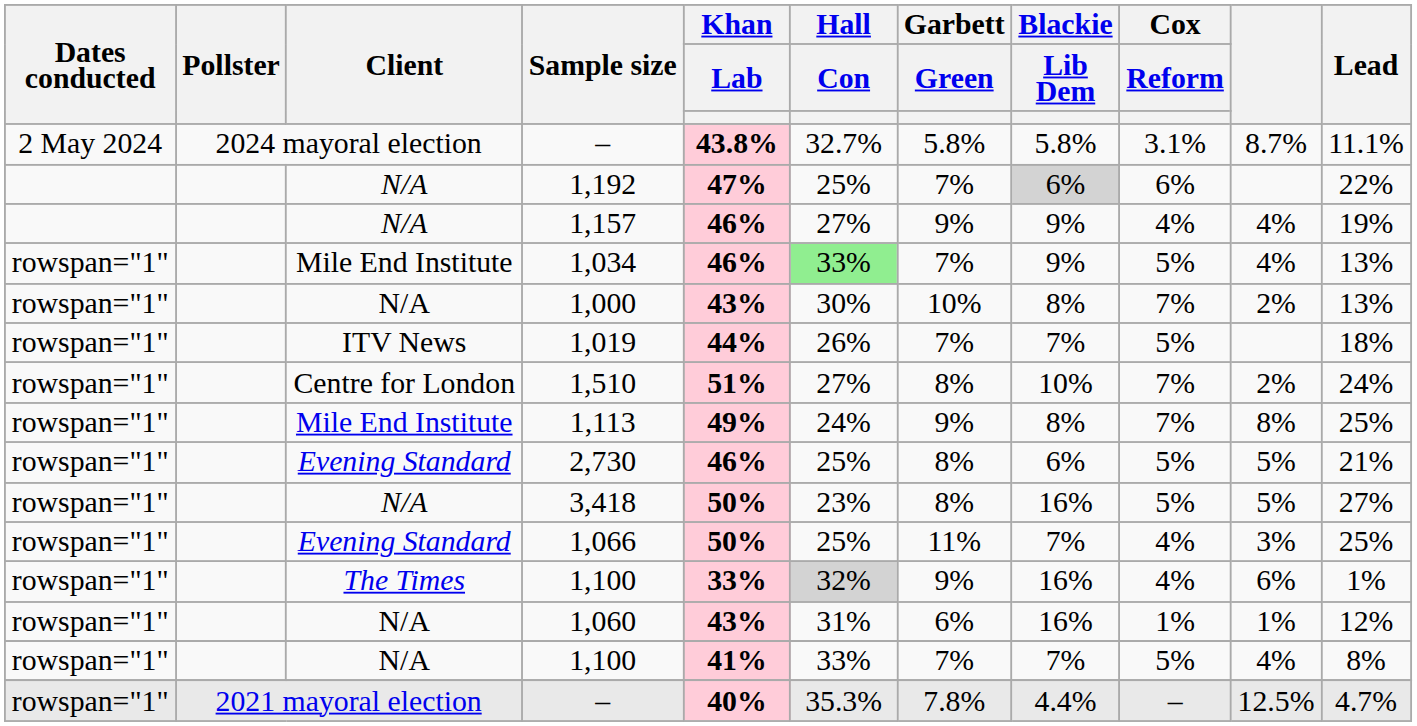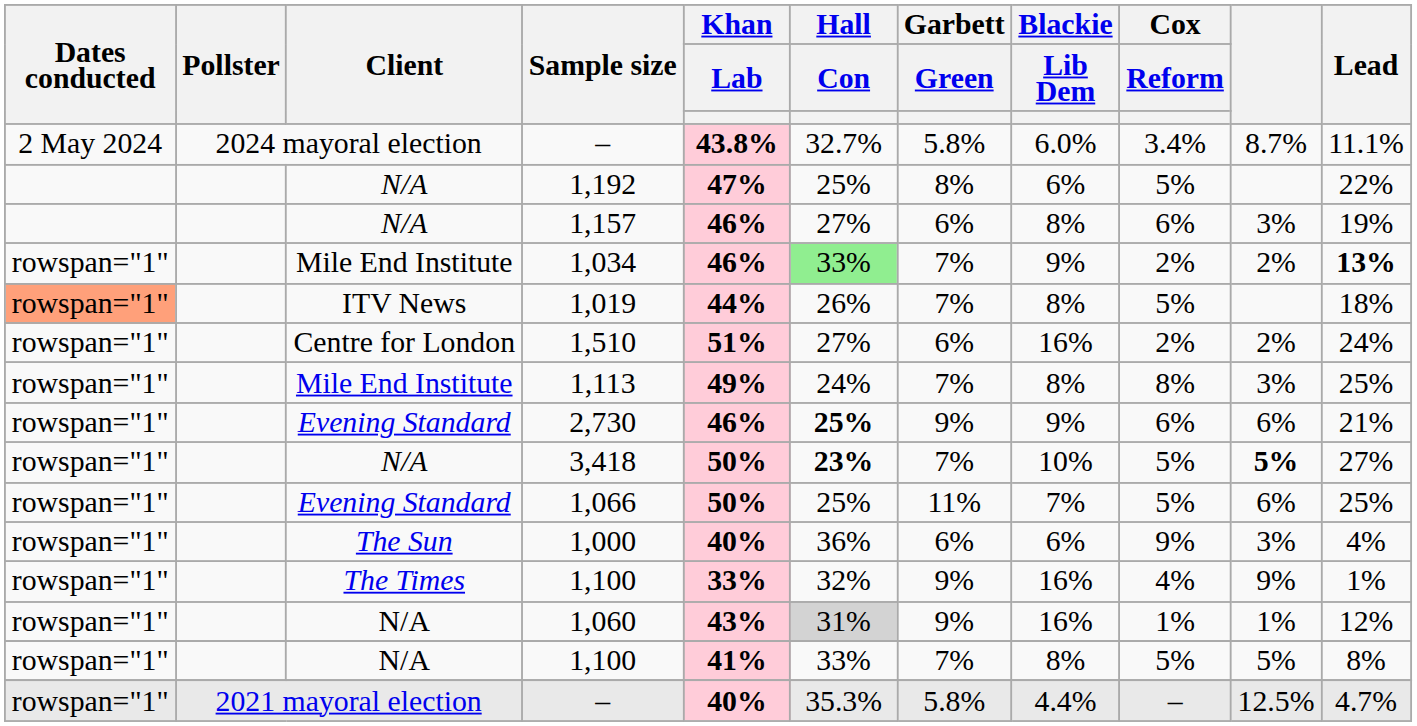(1065, 143) 5.8% -> (1065, 143) 6.0%
(1175, 143) 3.1% -> (1175, 143) 3.4%
(954, 183) 7% -> (954, 183) 8%
(1065, 183) lightgrey background -> (1065, 183) no background
(1175, 183) 6% -> (1175, 183) 5%
(954, 223) 9% -> (954, 223) 6%
(1065, 223) 9% -> (1065, 223) 8%
(1175, 223) 4% -> (1175, 223) 6%
(1276, 223) 4% -> (1276, 223) 3%
(1175, 262) 5% -> (1175, 262) 2%
(1276, 262) 4% -> (1276, 262) 2%
(1366, 262) normal -> (1366, 262) bold
- row: (404, 302)
(90, 342) no background -> (90, 302) lightsalmon background
(1065, 342) 7% -> (1065, 302) 8%
(954, 382) 8% -> (954, 342) 6%
(1065, 382) 10% -> (1065, 342) 16%
(1175, 382) 7% -> (1175, 342) 2%
(954, 421) 9% -> (954, 382) 7%
(1175, 421) 7% -> (1175, 382) 8%
(1276, 421) 8% -> (1276, 382) 3%
(844, 461) normal -> (844, 421) bold
(954, 461) 8% -> (954, 421) 9%
(1065, 461) 6% -> (1065, 421) 9%
(1175, 461) 5% -> (1175, 421) 6%
(1276, 461) 5% -> (1276, 421) 6%
(844, 501) normal -> (844, 461) bold
(954, 501) 8% -> (954, 461) 7%
(1065, 501) 16% -> (1065, 461) 10%
(1276, 501) normal -> (1276, 461) bold
(1175, 541) 4% -> (1175, 501) 5%
(1276, 541) 3% -> (1276, 501) 6%
+ row: (404, 541)
(844, 580) lightgrey background -> (844, 580) no background
(1276, 580) 6% -> (1276, 580) 9%
(844, 620) no background -> (844, 620) lightgrey background
(954, 620) 6% -> (954, 620) 9%
(1065, 660) 7% -> (1065, 660) 8%
(1276, 660) 4% -> (1276, 660) 5%
(954, 700) 7.8% -> (954, 700) 5.8%
